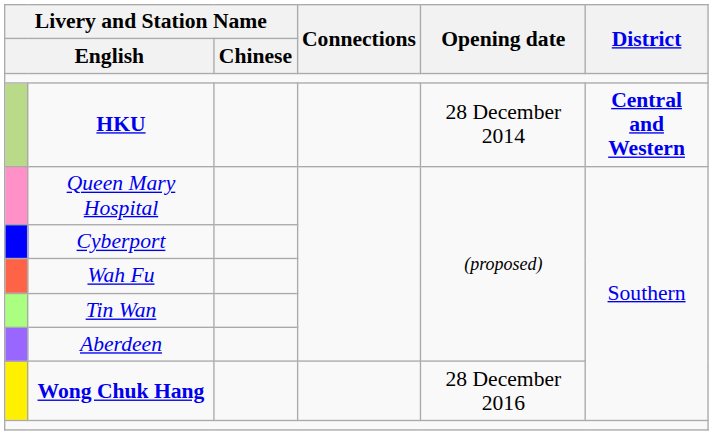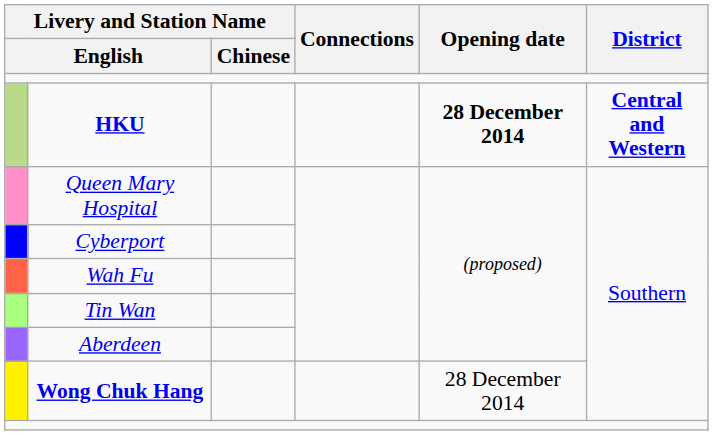(503, 124) normal -> (503, 124) bold
(503, 390) 28 December 2016 -> (503, 390) 28 December 2014
